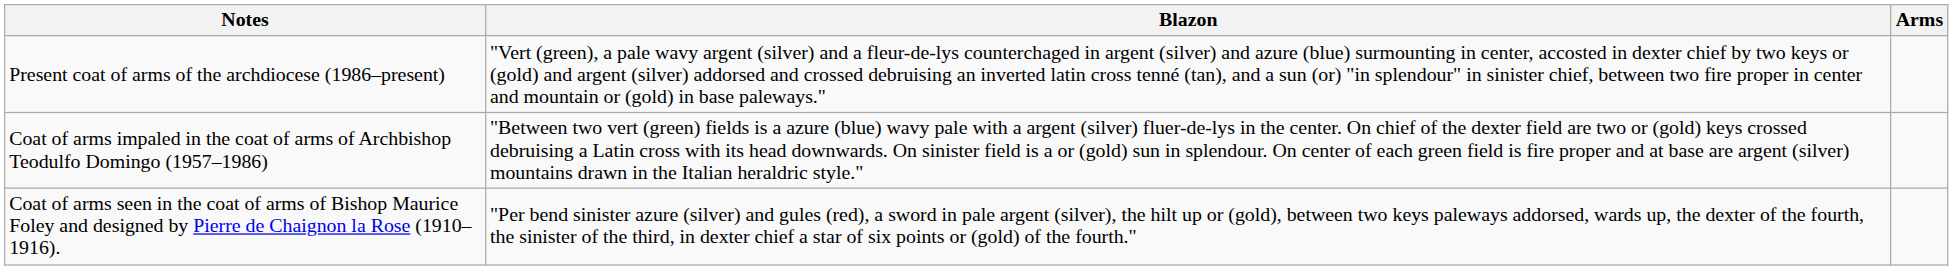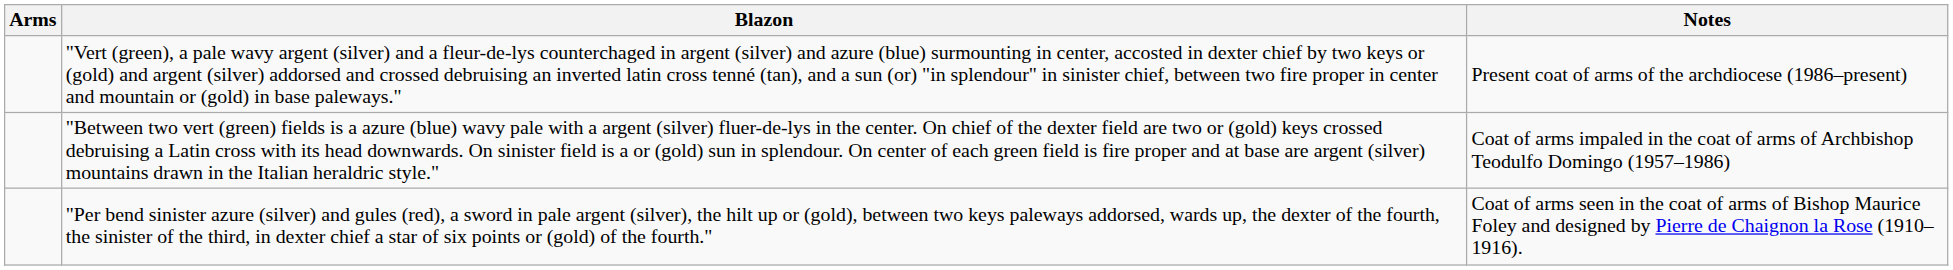columns swapped: (1919, 20) <-> (245, 20)
